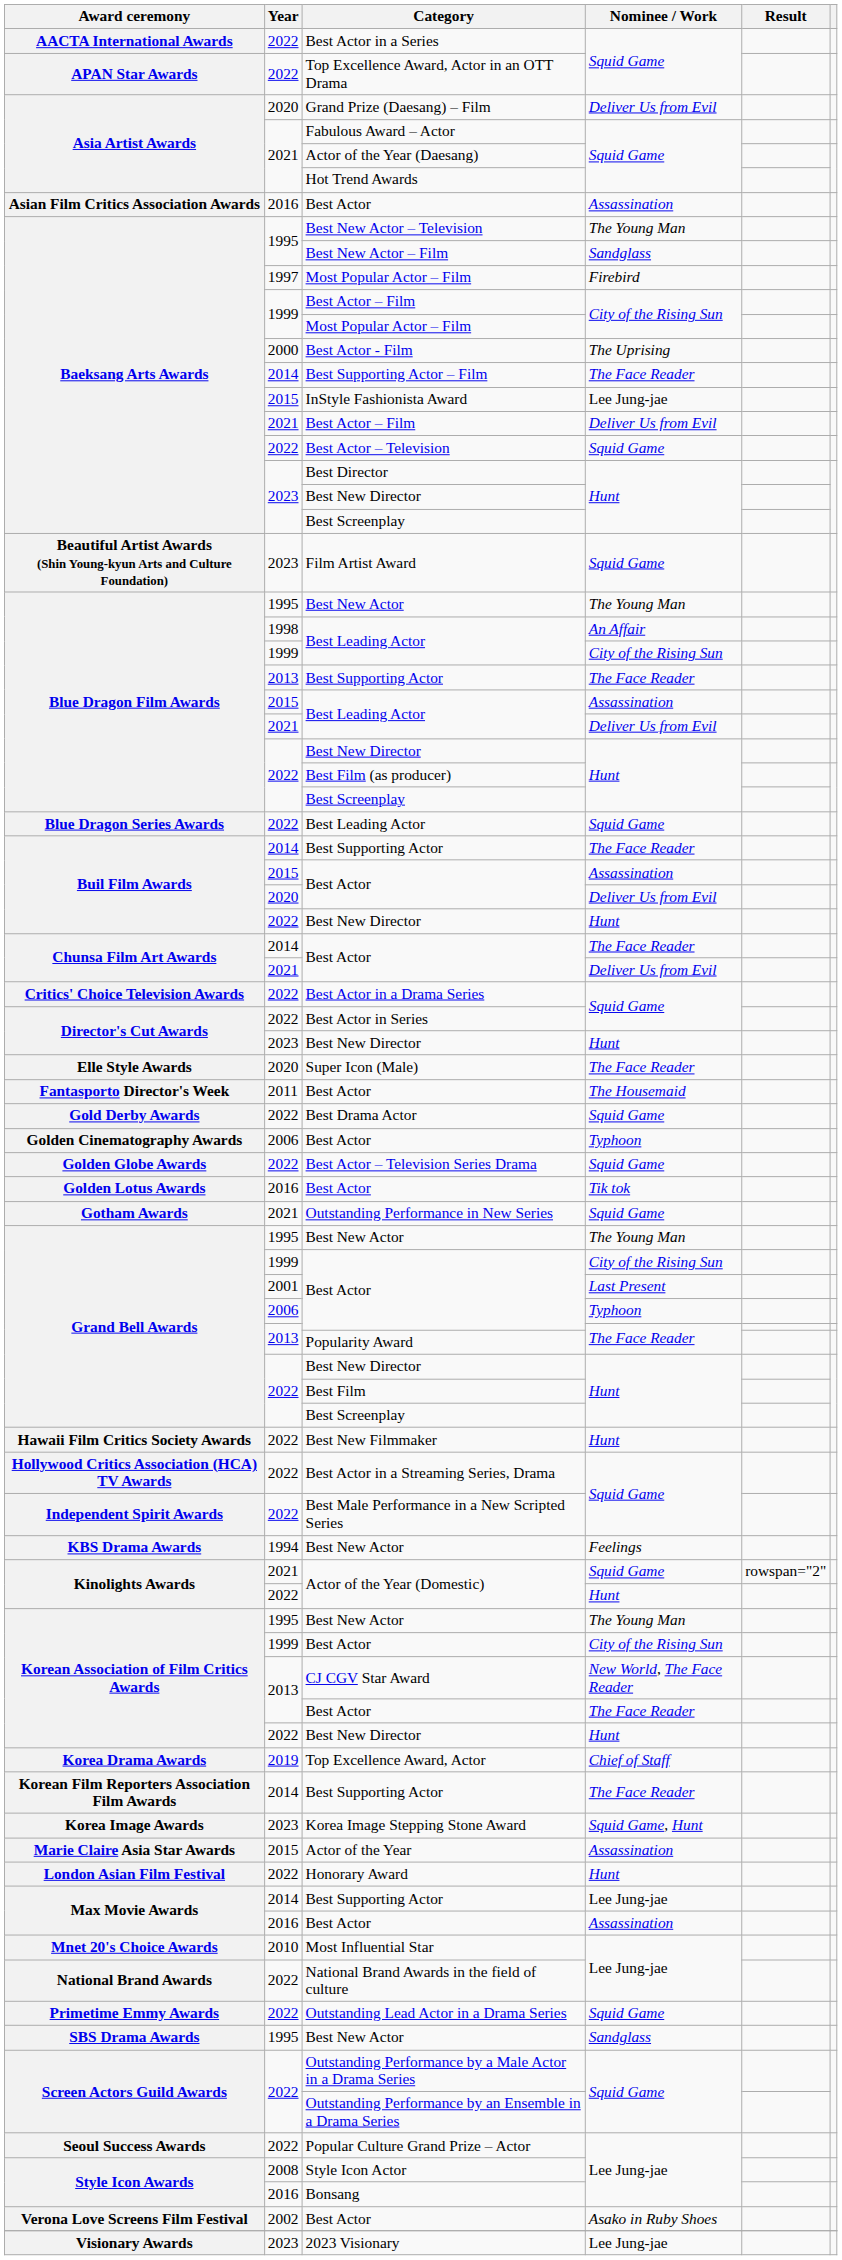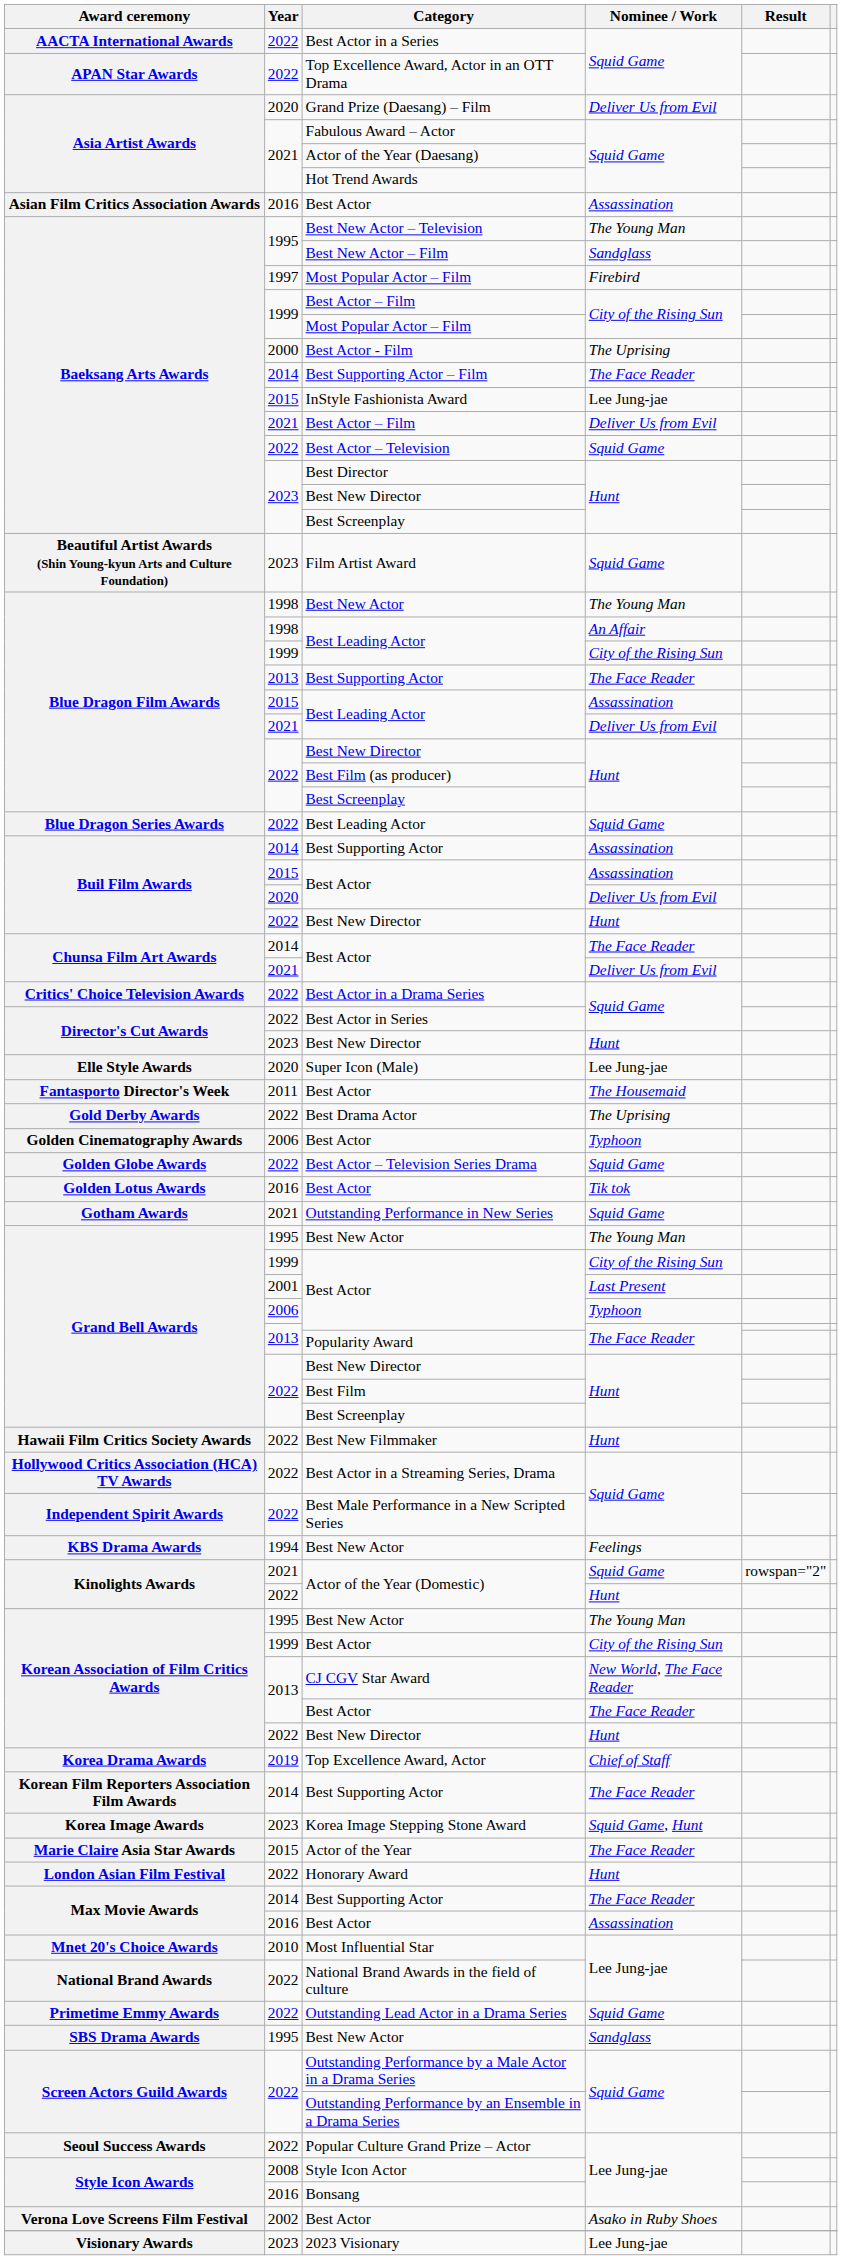(283, 604) 1995 -> (283, 604) 1998
(642, 848) The Face Reader -> (631, 848) Assassination
(642, 1067) The Face Reader -> (628, 1067) Lee Jung-jae
(626, 1116) Squid Game -> (630, 1116) The Uprising
(631, 1849) Assassination -> (642, 1849) The Face Reader
(628, 1898) Lee Jung-jae -> (642, 1898) The Face Reader
